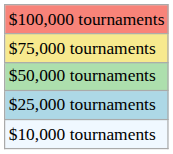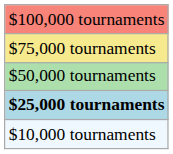(82, 105) normal -> (87, 105) bold
